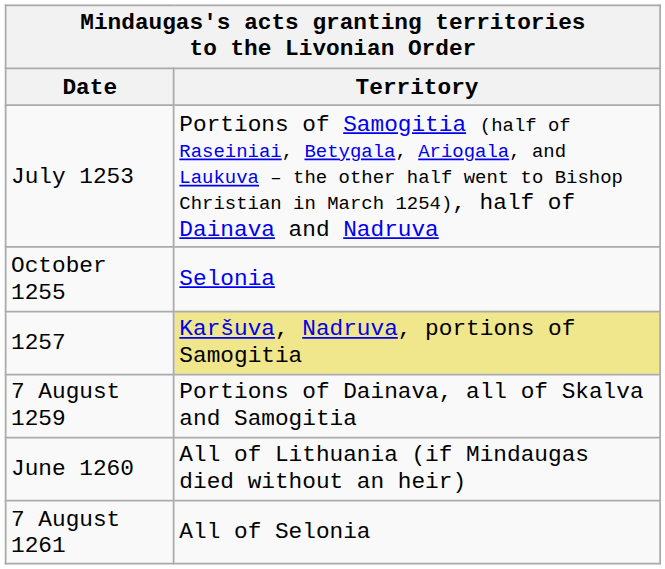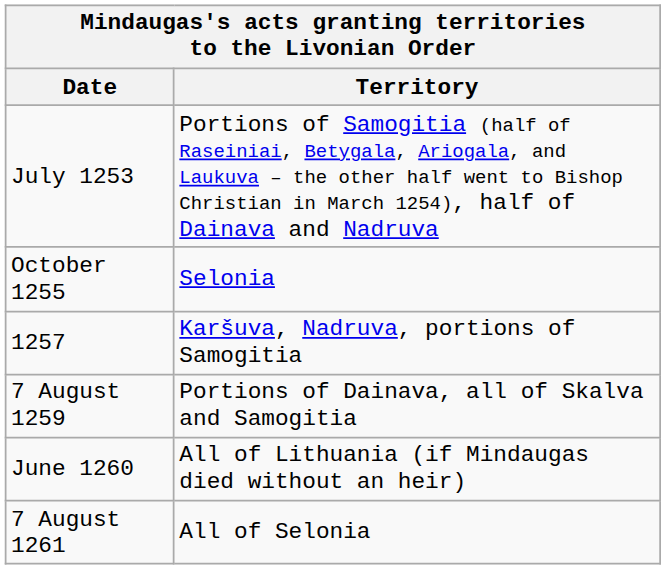(377, 342) khaki background -> (377, 342) no background
